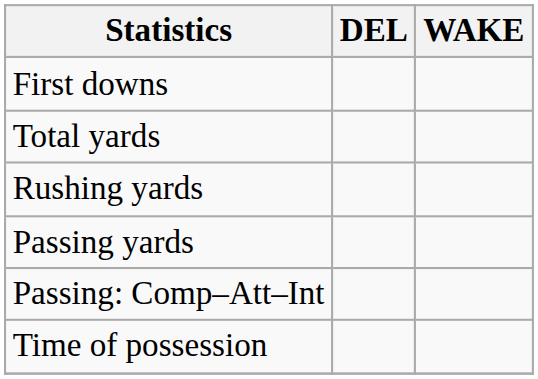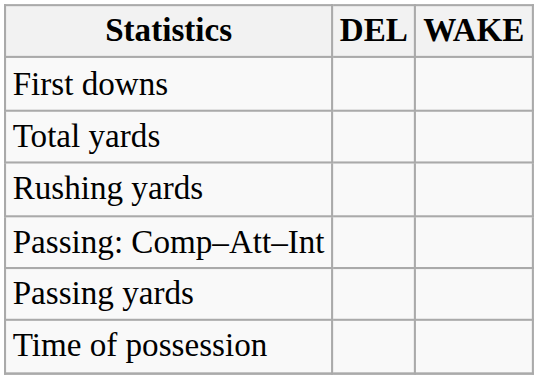rows swapped: (103, 240) <-> (169, 293)
